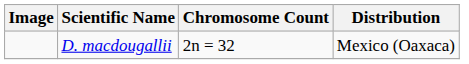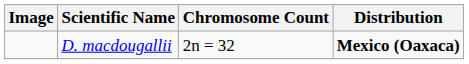(396, 44) normal -> (398, 44) bold
